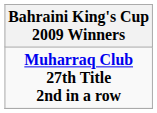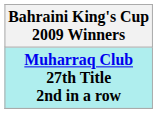(79, 77) no background -> (79, 77) paleturquoise background
